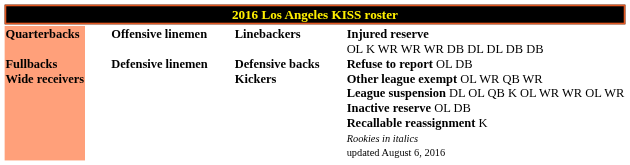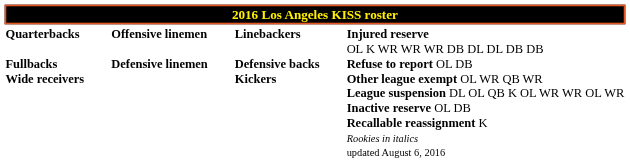(45, 56) lightsalmon background -> (45, 56) no background
